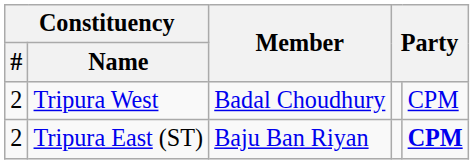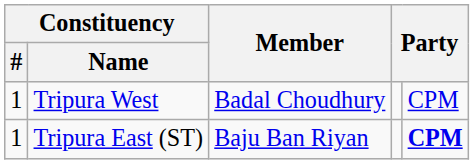(16, 100) 2 -> (16, 100) 1
(16, 138) 2 -> (16, 138) 1
